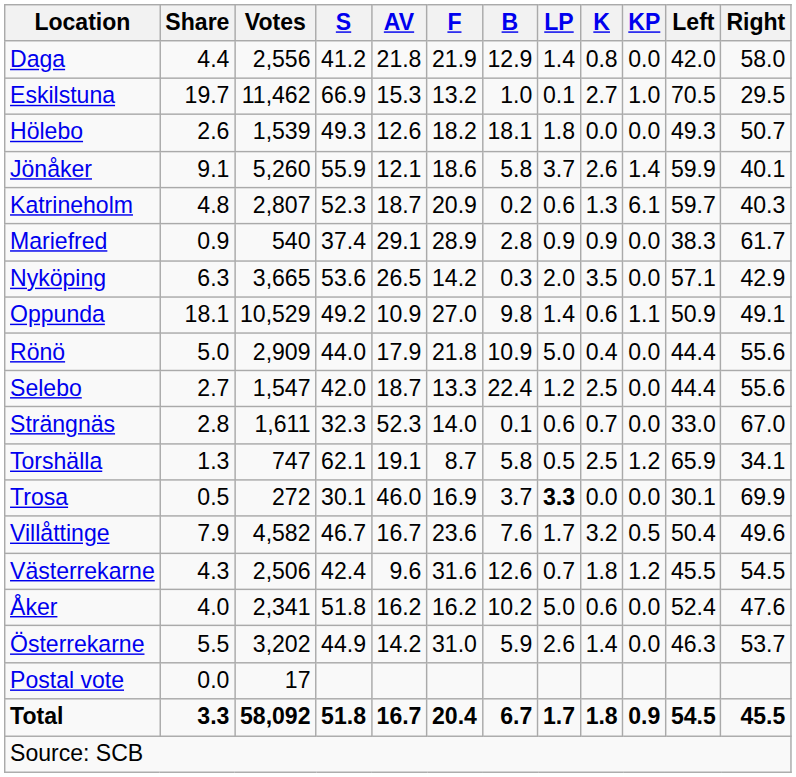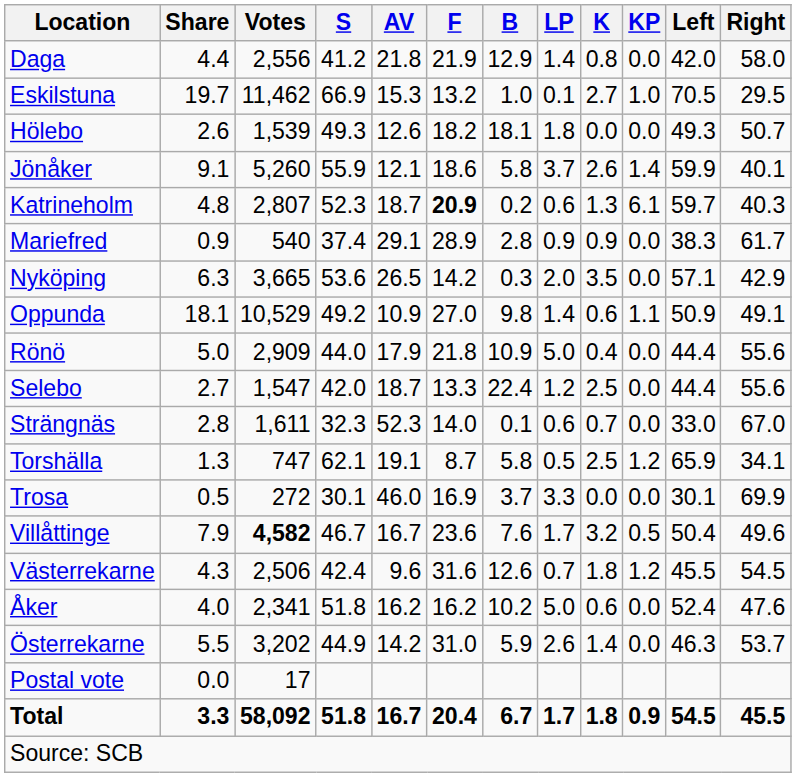(454, 205) normal -> (454, 205) bold
(559, 497) bold -> (559, 497) normal
(282, 534) normal -> (282, 534) bold
